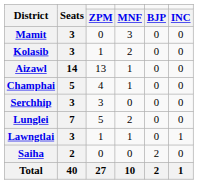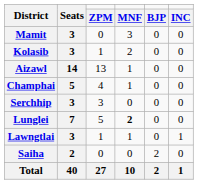(130, 119) normal -> (130, 119) bold
